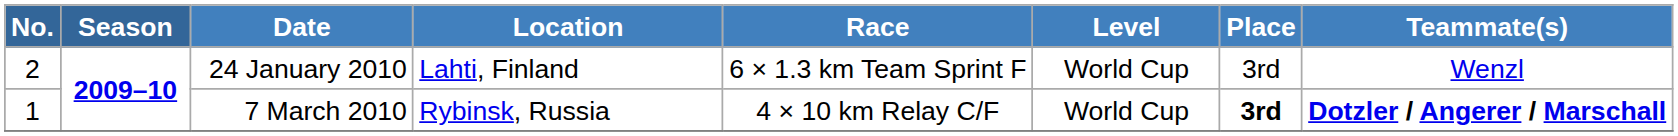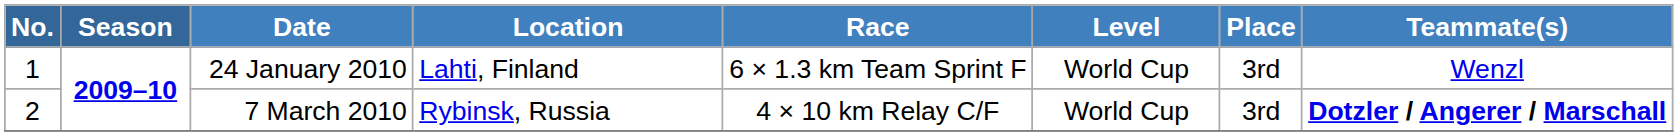(32, 68) 2 -> (32, 68) 1
(32, 110) 1 -> (32, 110) 2
(1261, 110) bold -> (1261, 110) normal
